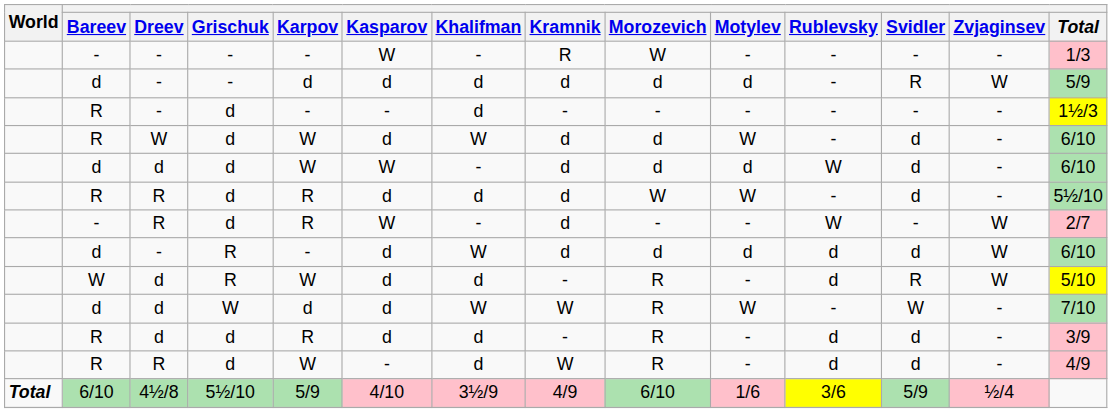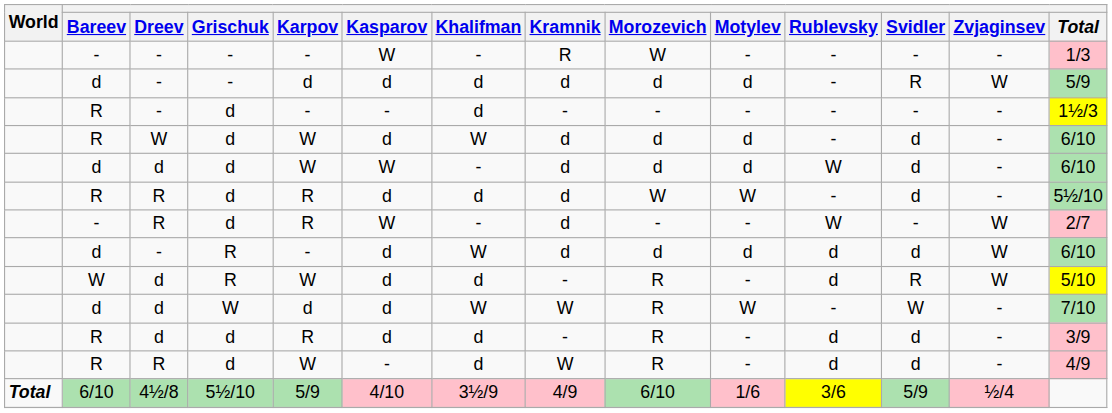(748, 139) W -> (748, 139) d
